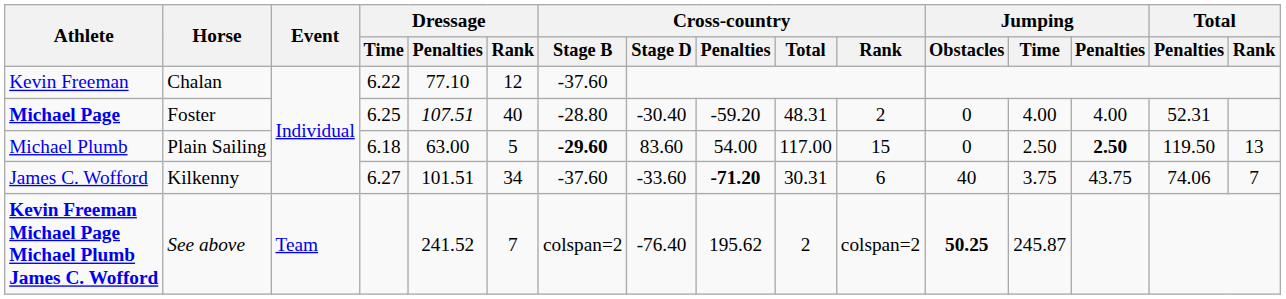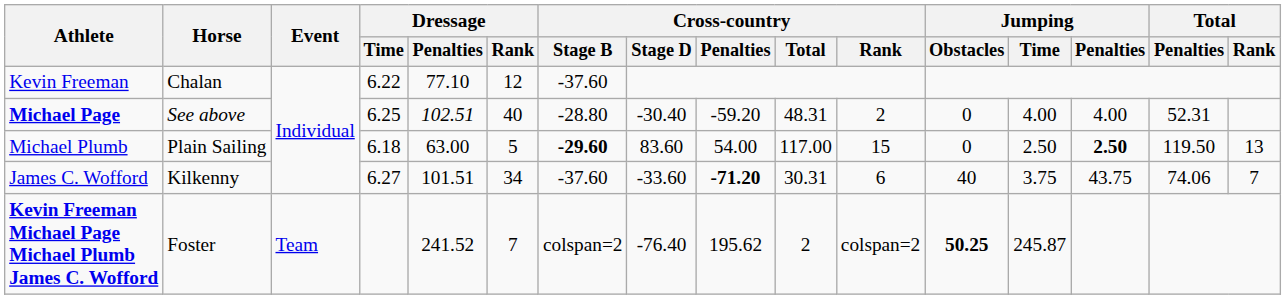(191, 114) Foster -> (206, 114) See above
(448, 114) 107.51 -> (448, 114) 102.51
(206, 244) See above -> (191, 244) Foster
